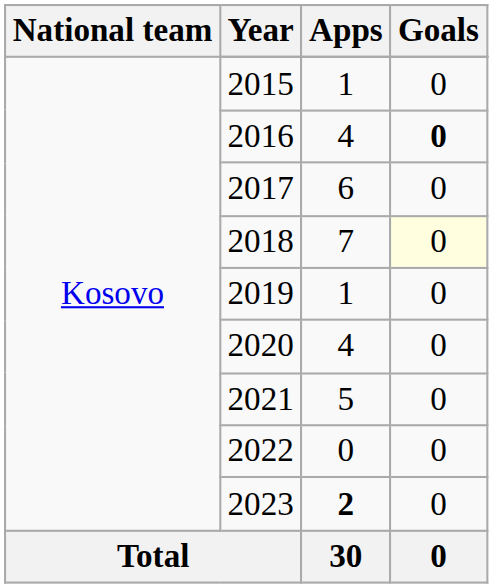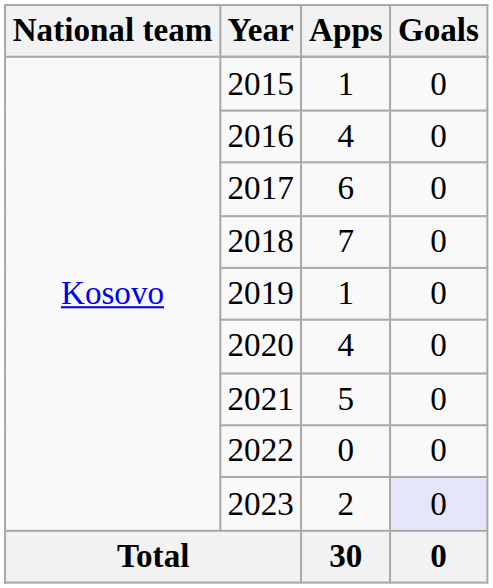(438, 135) bold -> (438, 135) normal
(438, 240) lightyellow background -> (438, 240) no background
(346, 503) bold -> (346, 503) normal
(438, 503) no background -> (438, 503) lavender background
